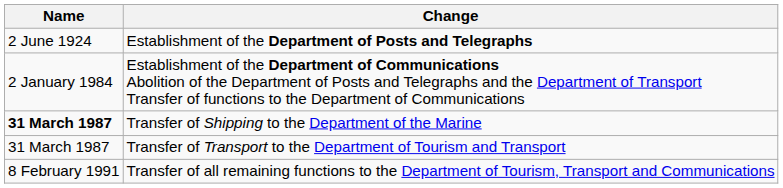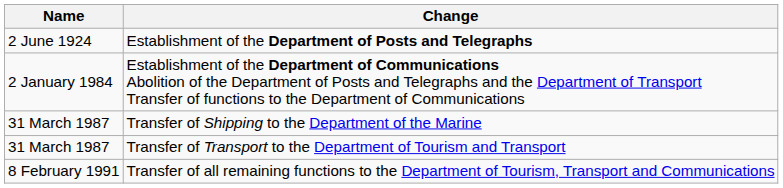(60, 123) bold -> (59, 123) normal
